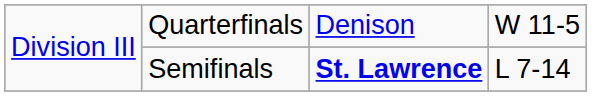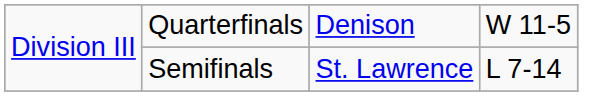(399, 68) bold -> (394, 68) normal
